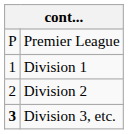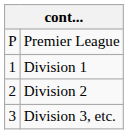(12, 116) bold -> (12, 116) normal
